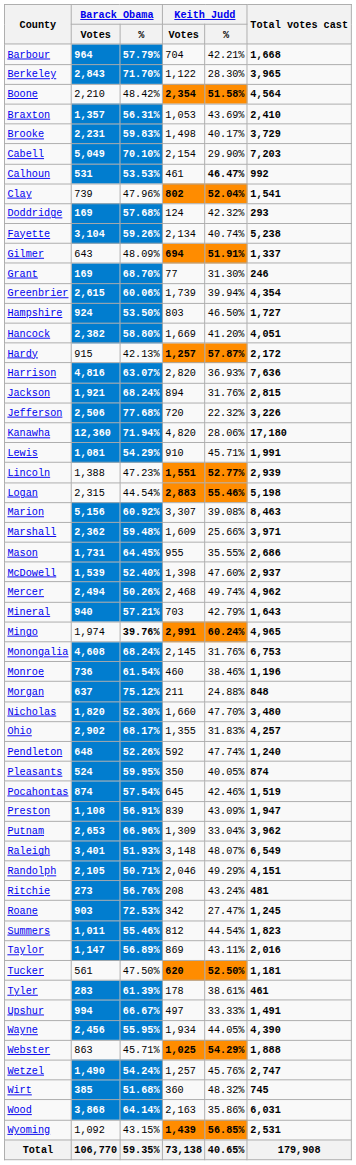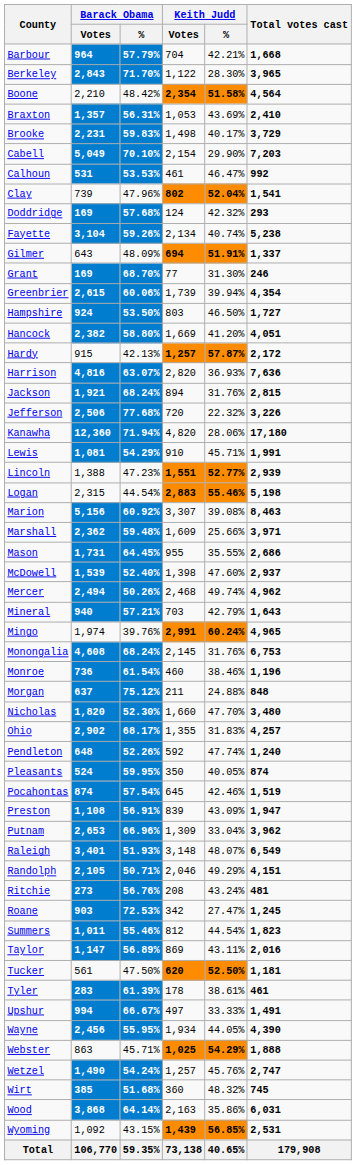(226, 174) bold -> (226, 174) normal
(141, 632) bold -> (141, 632) normal
